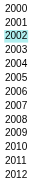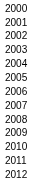(16, 36) paleturquoise background -> (16, 36) no background
